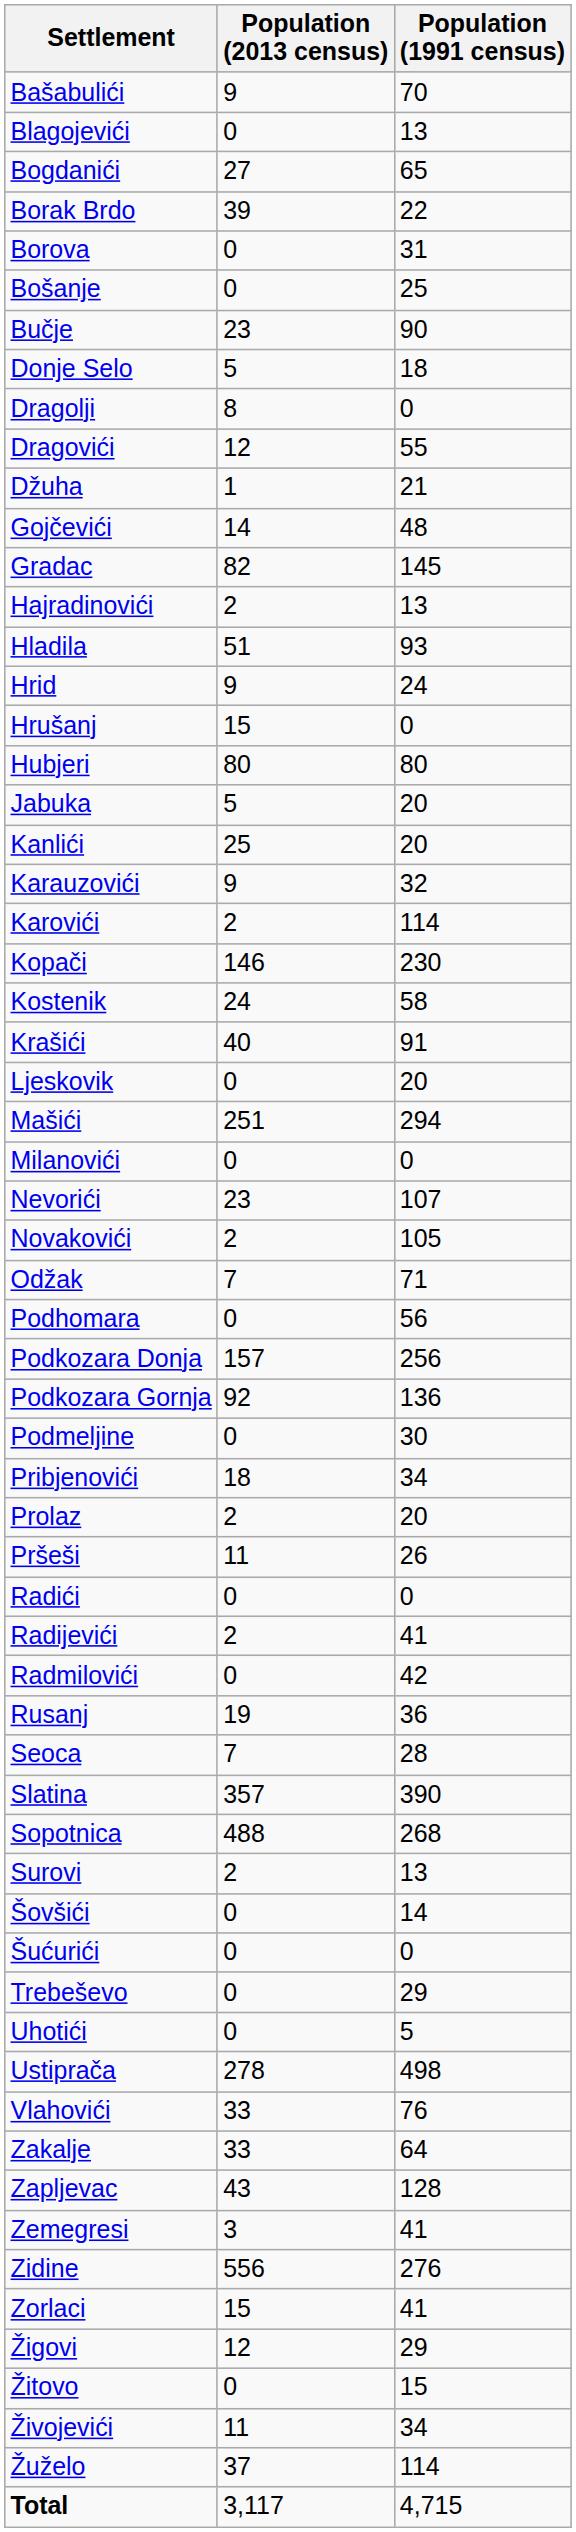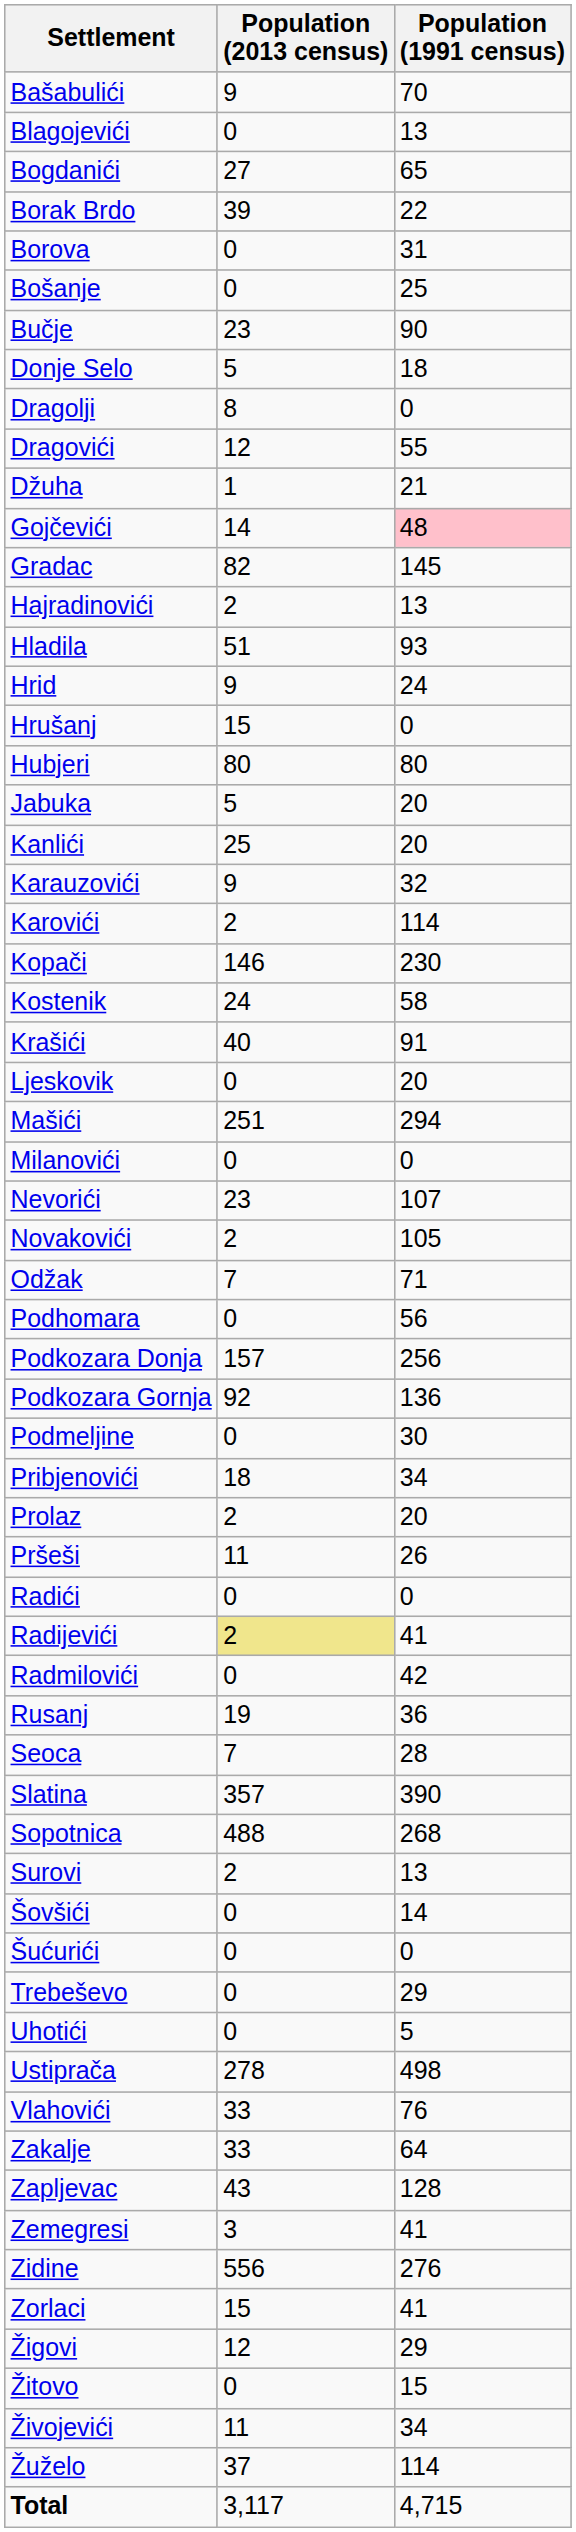(414, 527) no background -> (414, 527) pink background
(230, 1635) no background -> (230, 1635) khaki background
